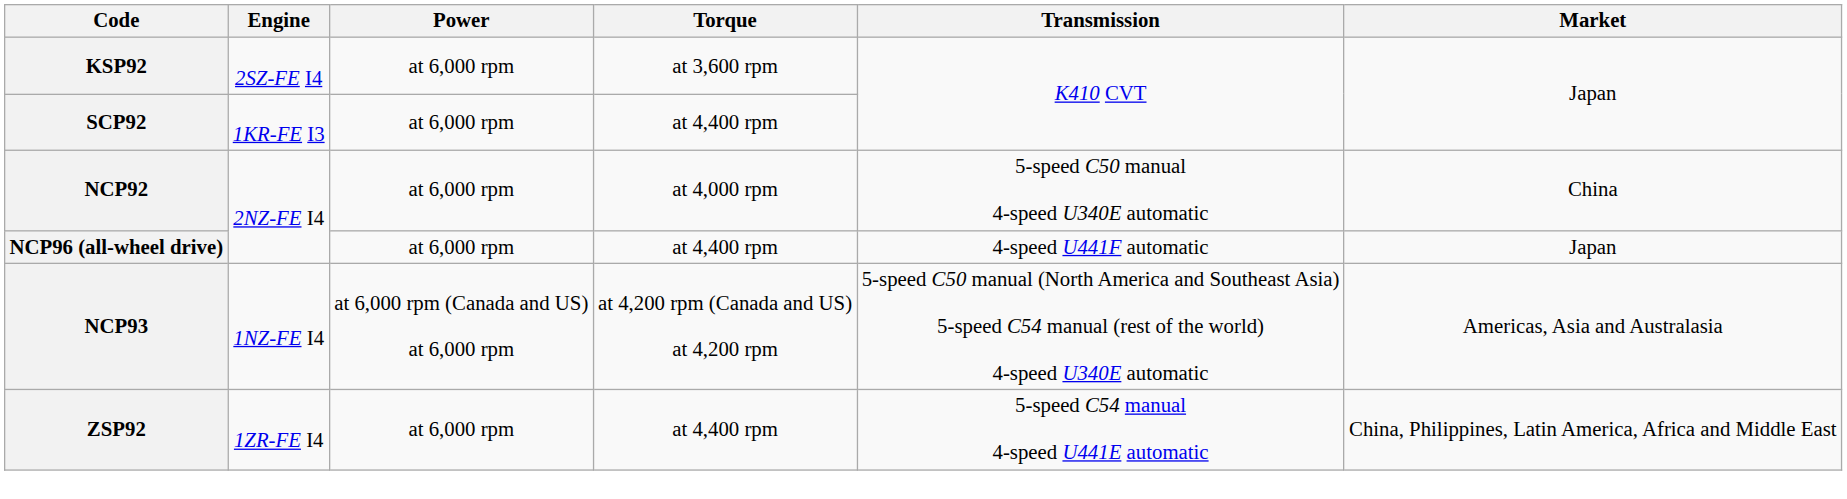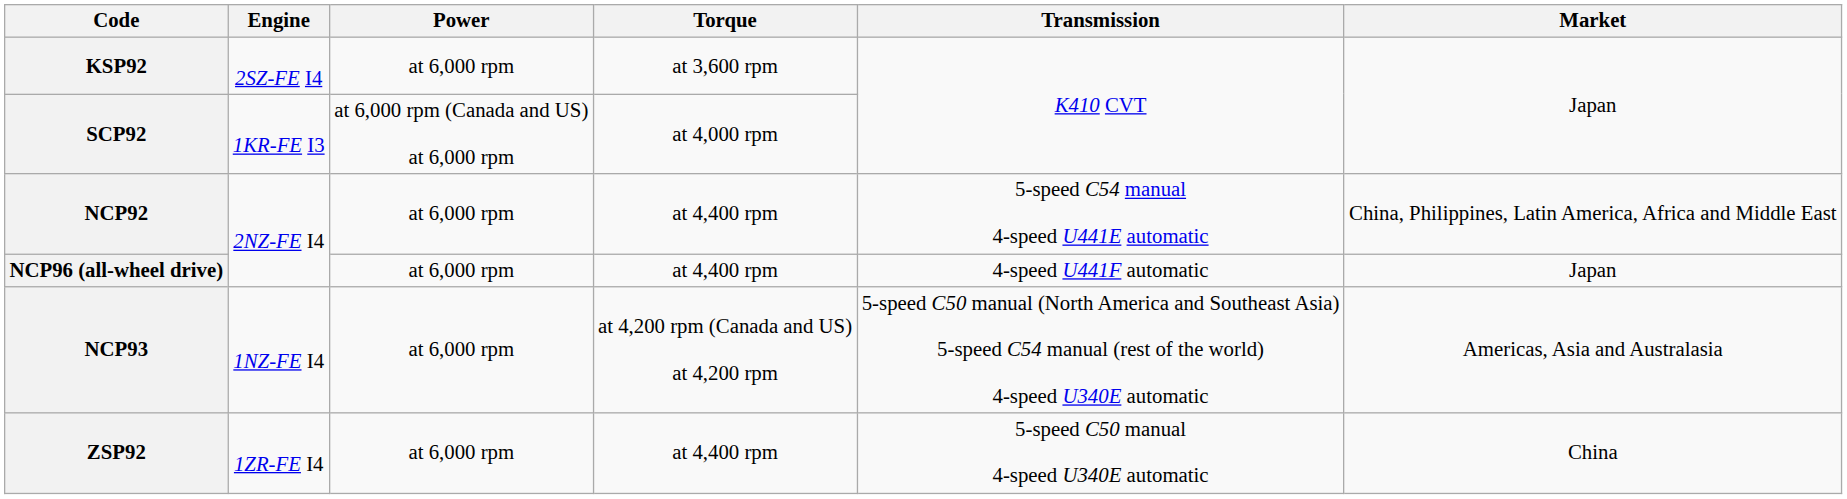(461, 122) at 6,000 rpm -> (461, 133) at 6,000 rpm (Canada and US) at 6,000 rpm
(725, 122) at 4,400 rpm -> (725, 133) at 4,000 rpm
(725, 190) at 4,000 rpm -> (725, 213) at 4,400 rpm
(1101, 190) 5-speed C50 manual 4-speed U340E automatic -> (1101, 213) 5-speed C54 manual 4-speed U441E automatic
(1593, 190) China -> (1593, 213) China, Philippines, Latin America, Africa and Middle East
(461, 326) at 6,000 rpm (Canada and US) at 6,000 rpm -> (461, 349) at 6,000 rpm
(1101, 429) 5-speed C54 manual 4-speed U441E automatic -> (1101, 452) 5-speed C50 manual 4-speed U340E automatic
(1593, 429) China, Philippines, Latin America, Africa and Middle East -> (1593, 452) China
